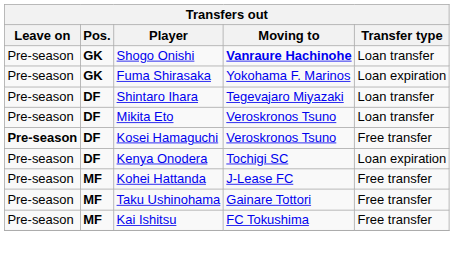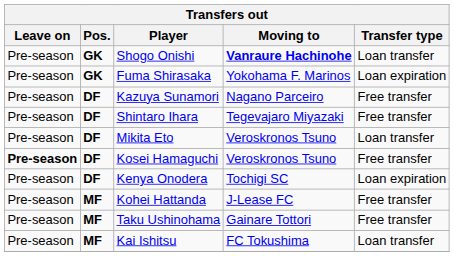+ row: (168, 96)
(396, 96) Loan transfer -> (395, 117) Free transfer
(395, 220) Free transfer -> (396, 240) Loan transfer
